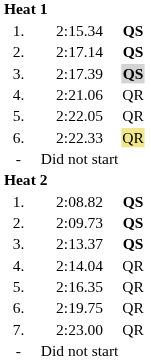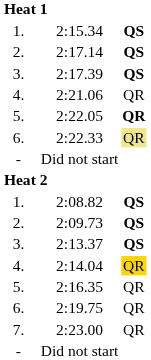(133, 73) lightgrey background -> (134, 73) no background
(133, 116) normal -> (134, 116) bold
(133, 265) no background -> (134, 265) gold background
